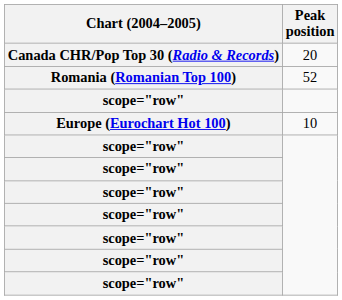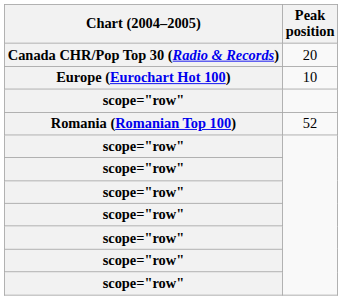rows swapped: (143, 123) <-> (143, 77)
